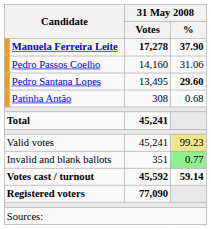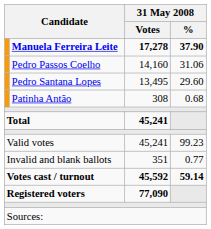(192, 81) bold -> (192, 81) normal
(192, 142) khaki background -> (192, 142) no background
(194, 159) lightgreen background -> (194, 159) no background
